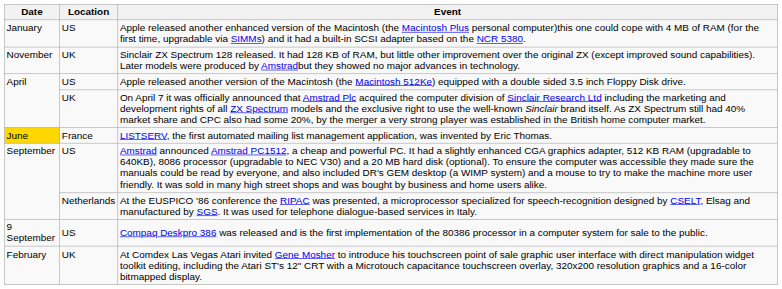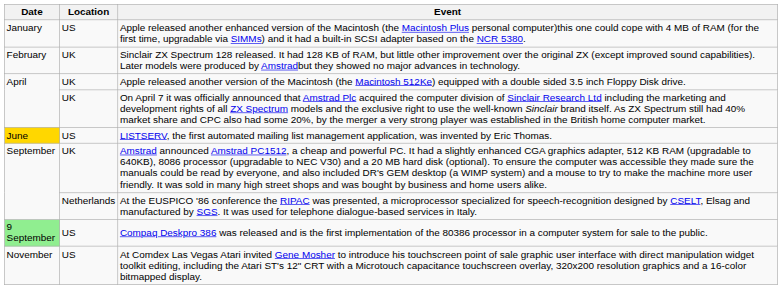(29, 54) November -> (26, 54) February
(69, 81) US -> (69, 81) UK
(77, 135) France -> (69, 135) US
(69, 151) US -> (69, 151) UK
(31, 233) no background -> (31, 233) lightgreen background
(26, 254) February -> (29, 254) November
(69, 254) UK -> (69, 254) US
